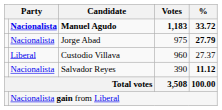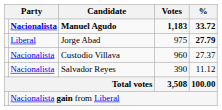(32, 41) Nacionalista -> (23, 41) Liberal
(23, 55) Liberal -> (32, 55) Nacionalista
(206, 70) bold -> (206, 70) normal
